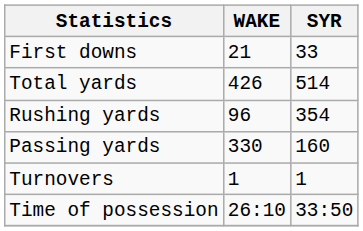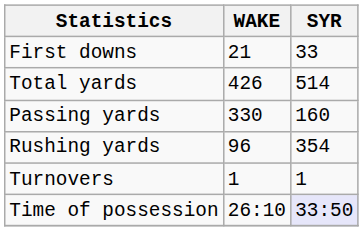rows swapped: (85, 116) <-> (85, 147)
(324, 210) no background -> (324, 210) lavender background
